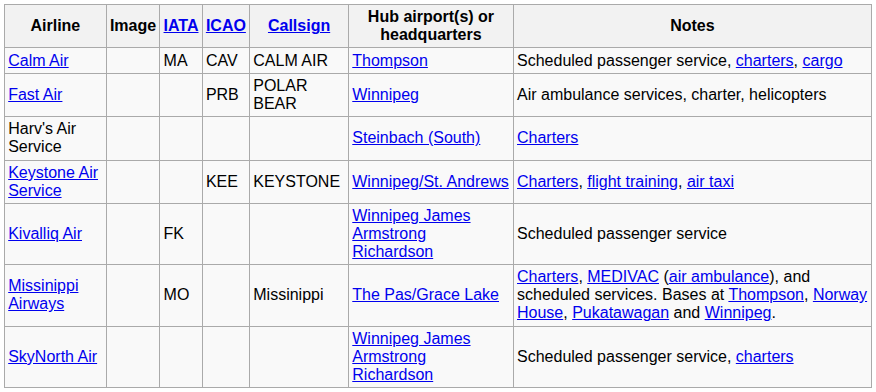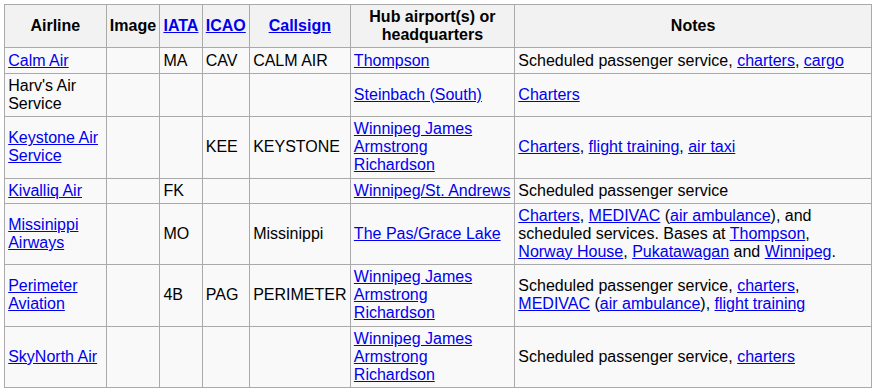- row: (35, 94)
(431, 181) Winnipeg/St. Andrews -> (413, 147) Winnipeg James Armstrong Richardson
(411, 234) Winnipeg James Armstrong Richardson -> (432, 190) Winnipeg/St. Andrews
+ row: (43, 295)
